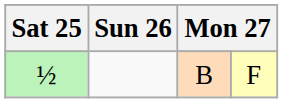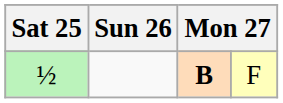(204, 74) normal -> (204, 74) bold
